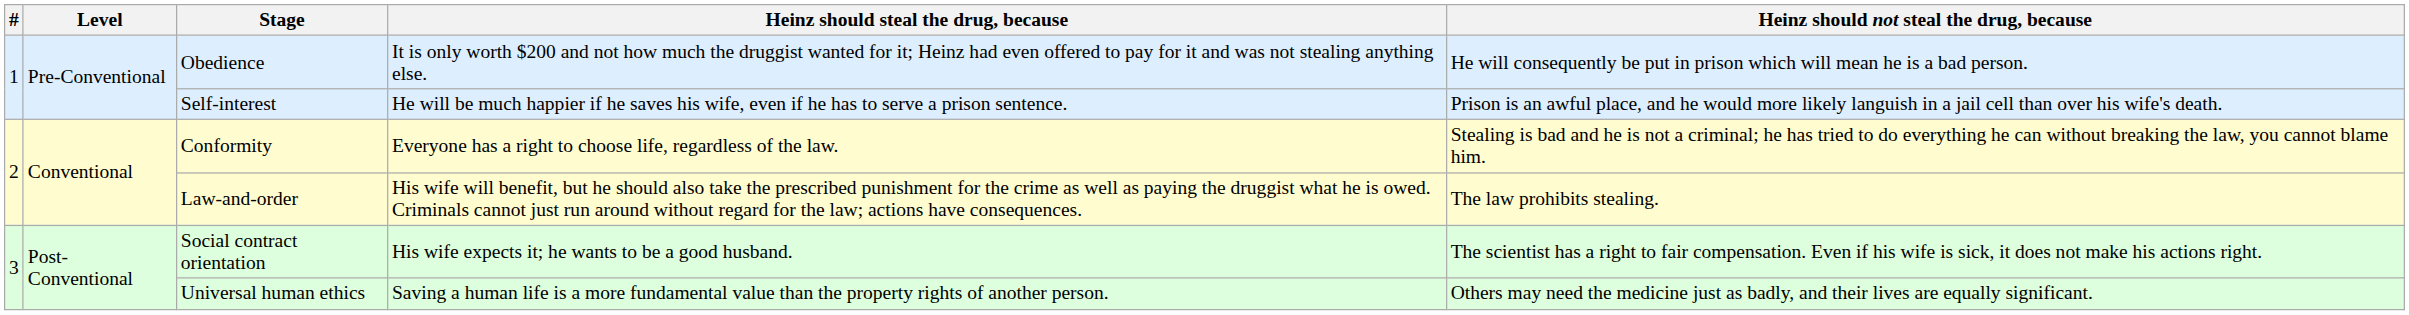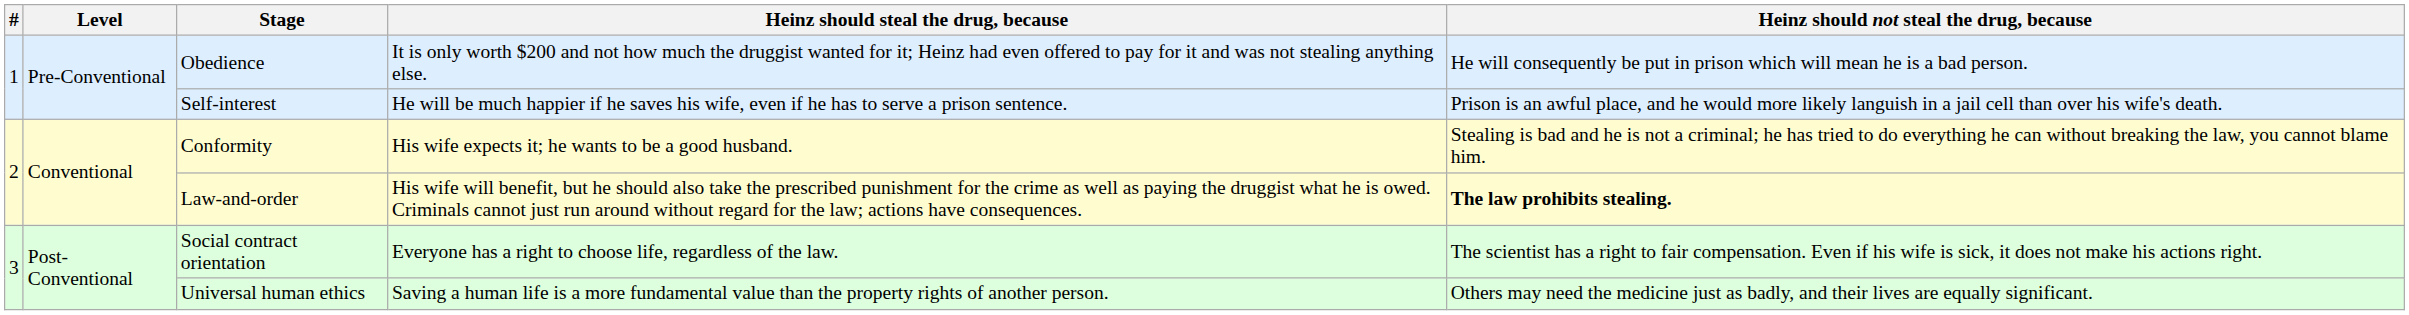(615, 145) Everyone has a right to choose life, regardless of the law. -> (592, 145) His wife expects it; he wants to be a good husband.
(1555, 198) normal -> (1561, 198) bold
(592, 251) His wife expects it; he wants to be a good husband. -> (615, 251) Everyone has a right to choose life, regardless of the law.
